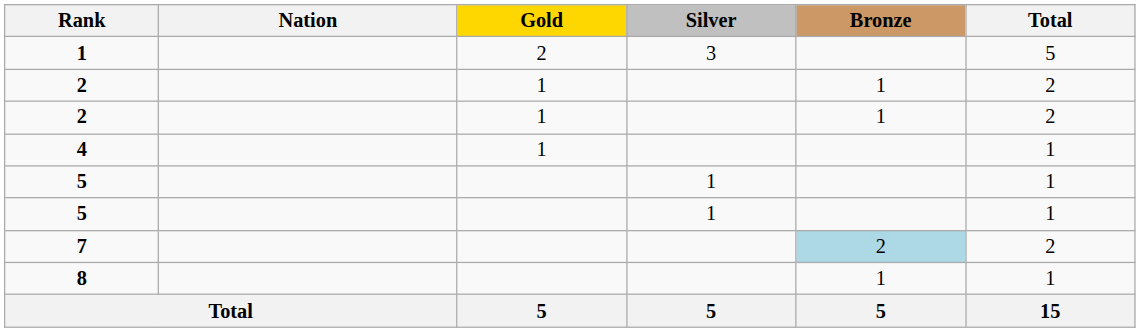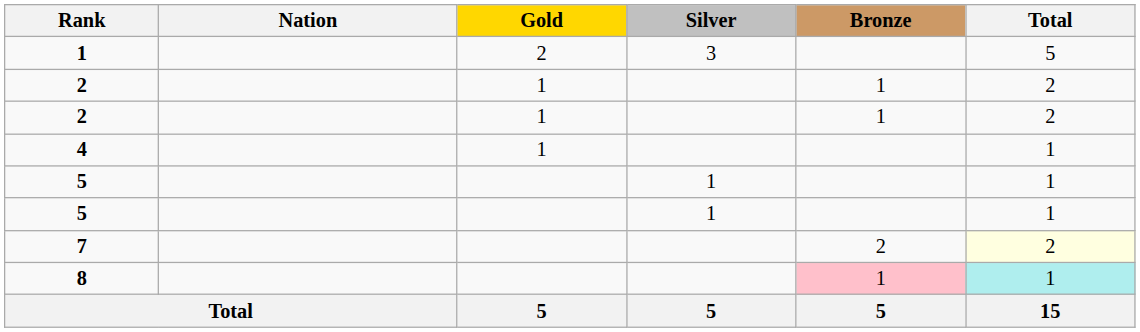(881, 246) lightblue background -> (881, 246) no background
(1050, 246) no background -> (1050, 246) lightyellow background
(881, 278) no background -> (881, 278) pink background
(1050, 278) no background -> (1050, 278) paleturquoise background
